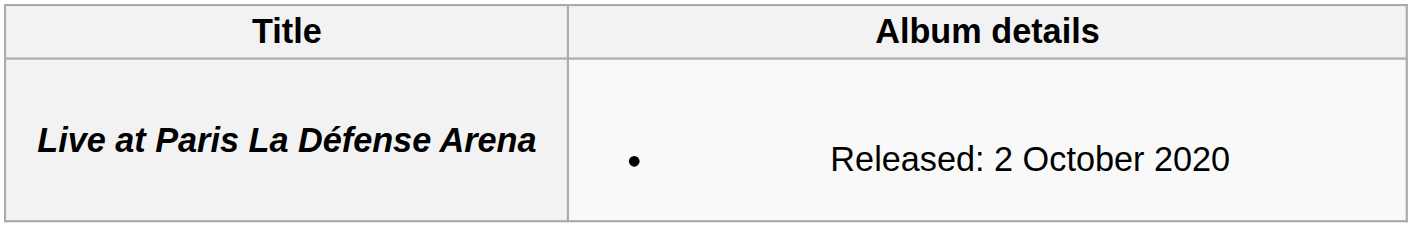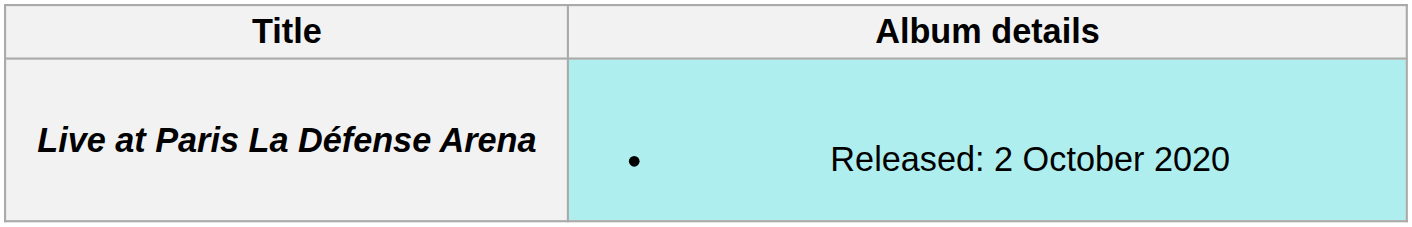(987, 159) no background -> (987, 159) paleturquoise background
